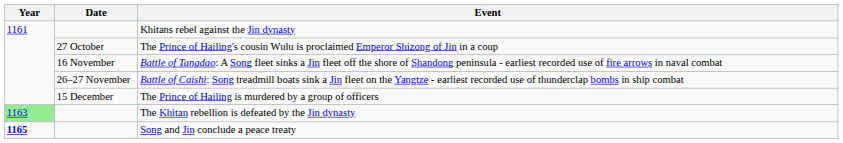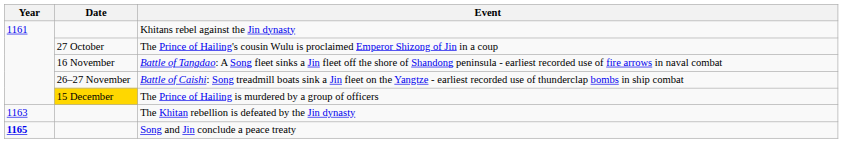(85, 96) no background -> (85, 96) gold background
(17, 113) lightgreen background -> (17, 113) no background
